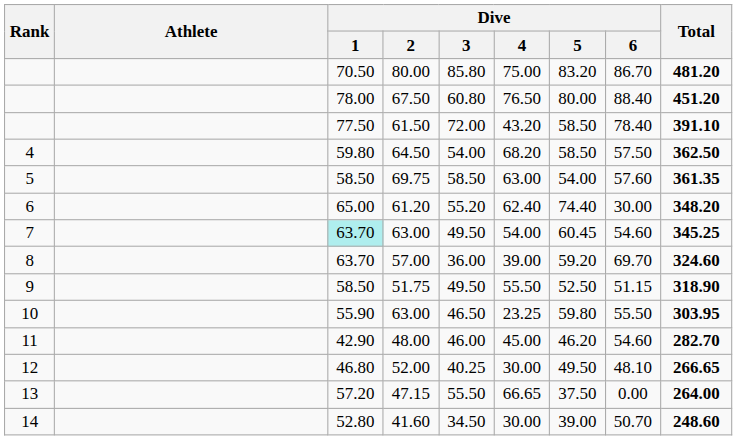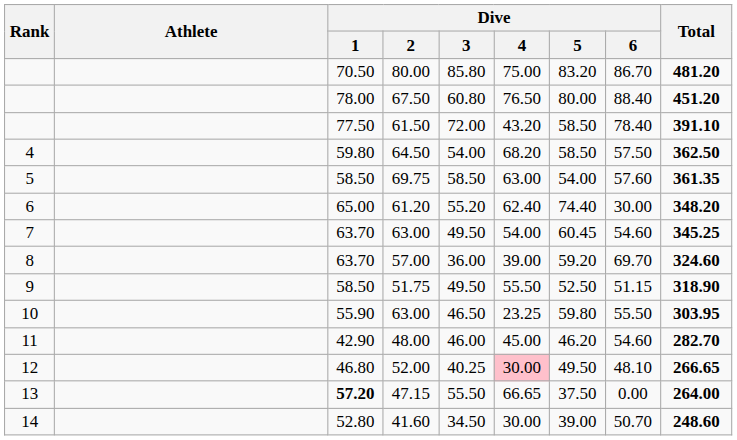(355, 233) paleturquoise background -> (355, 233) no background
(522, 367) no background -> (522, 367) pink background
(355, 394) normal -> (355, 394) bold
